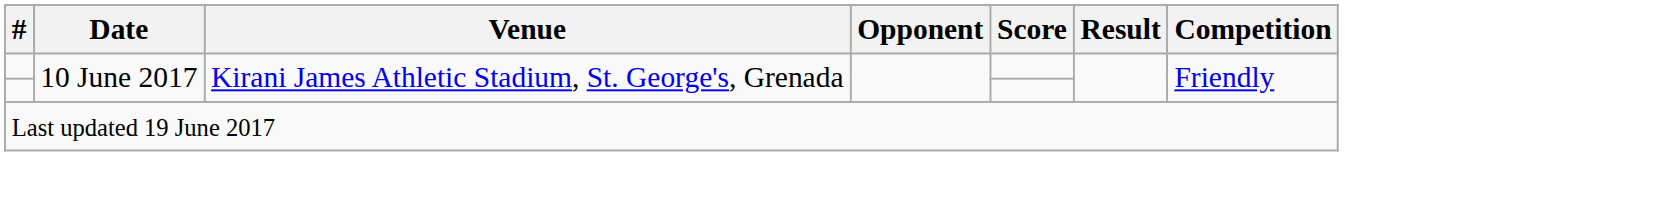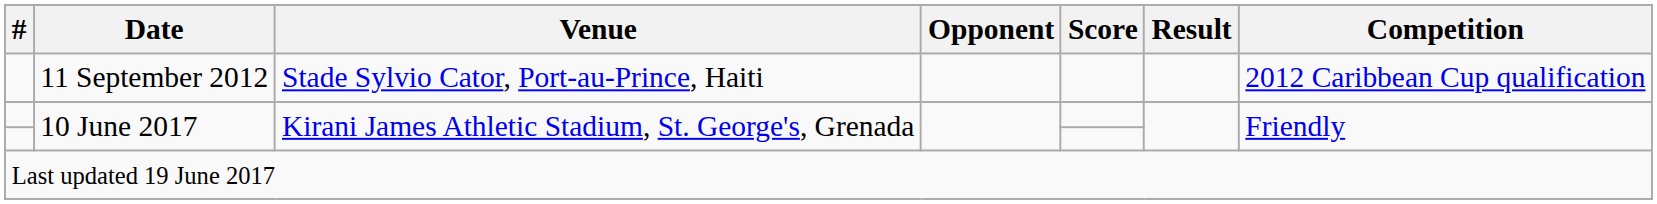+ row: (154, 77)
